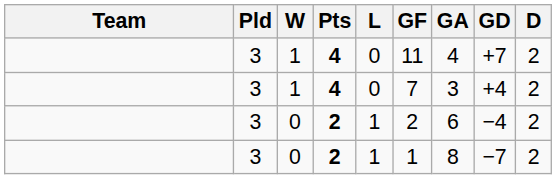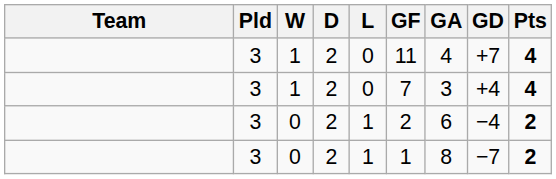columns swapped: (534, 21) <-> (335, 21)
